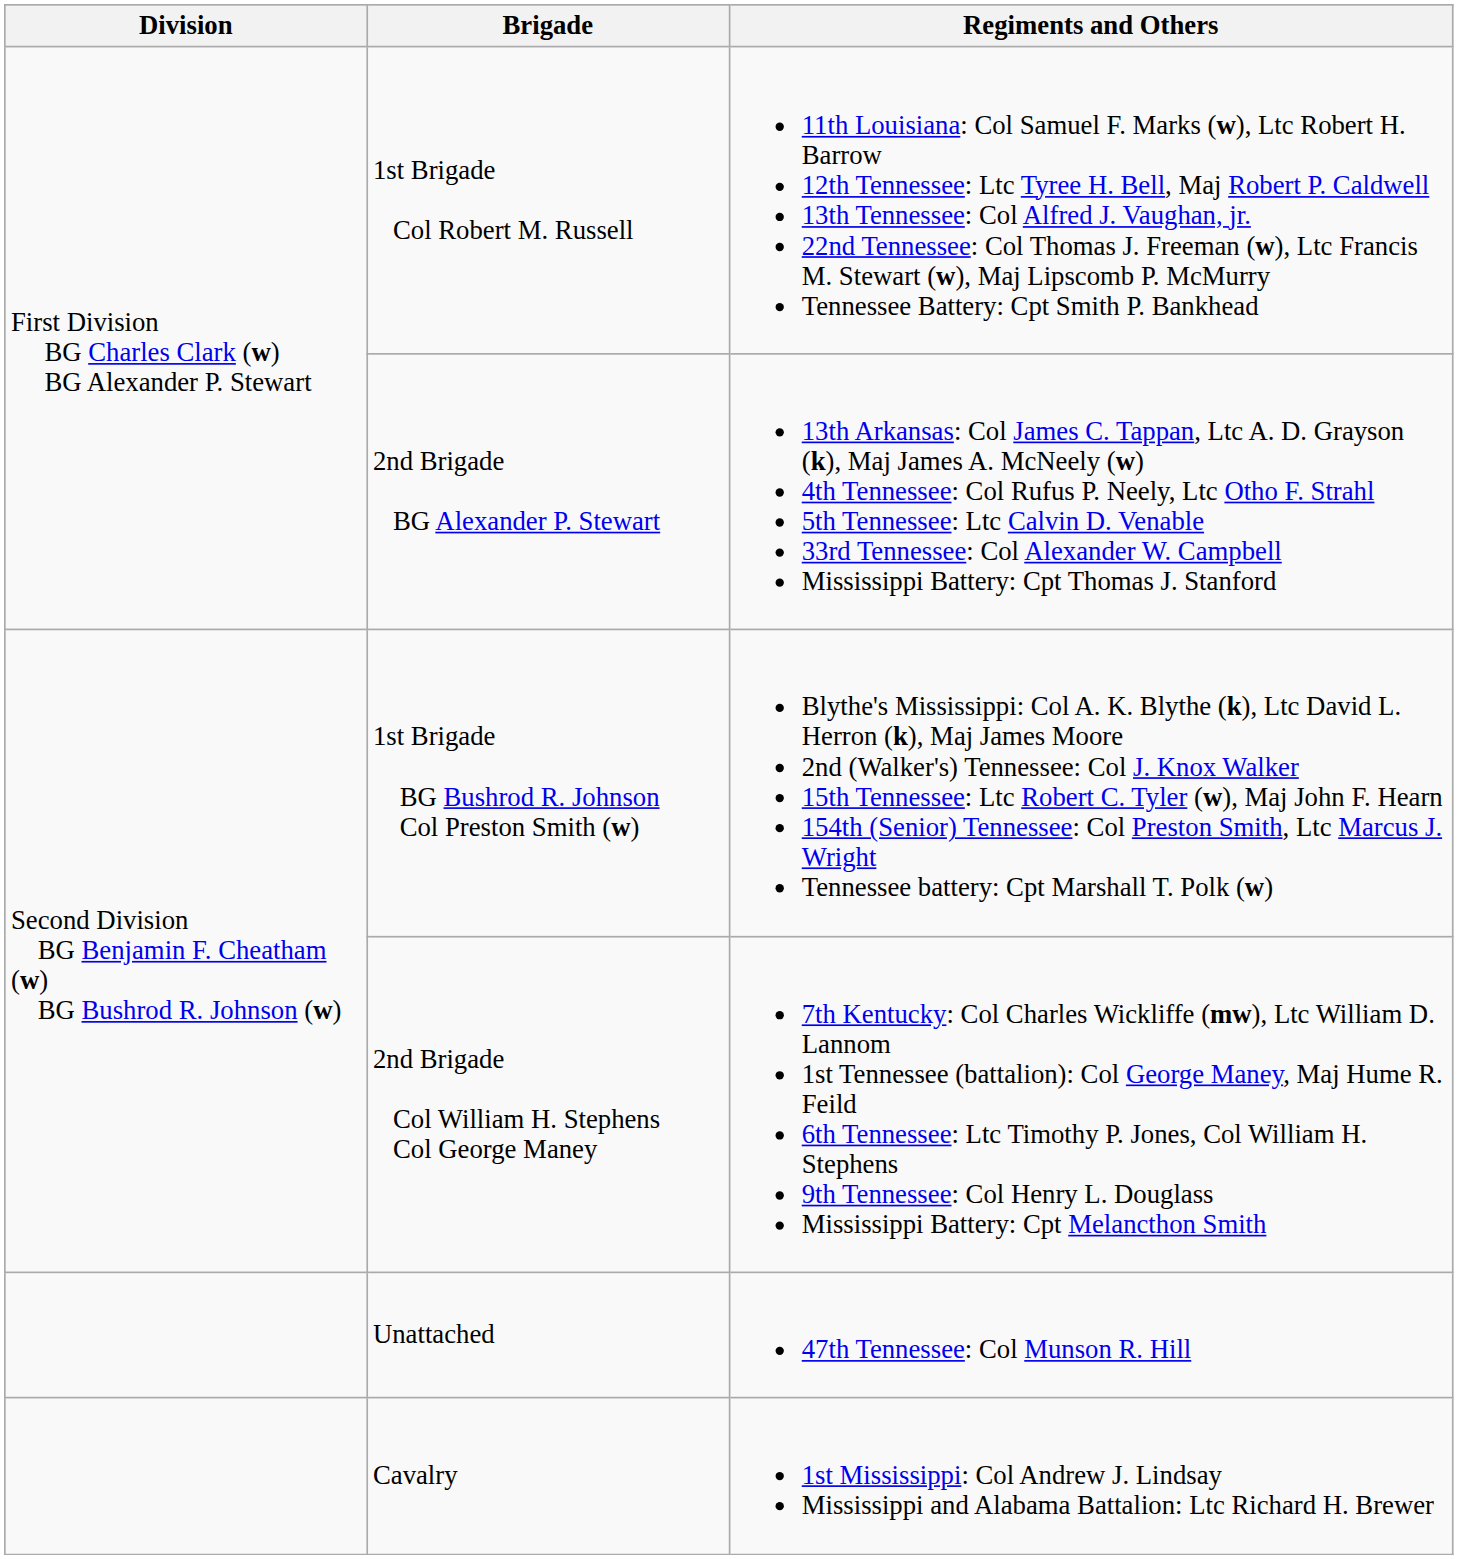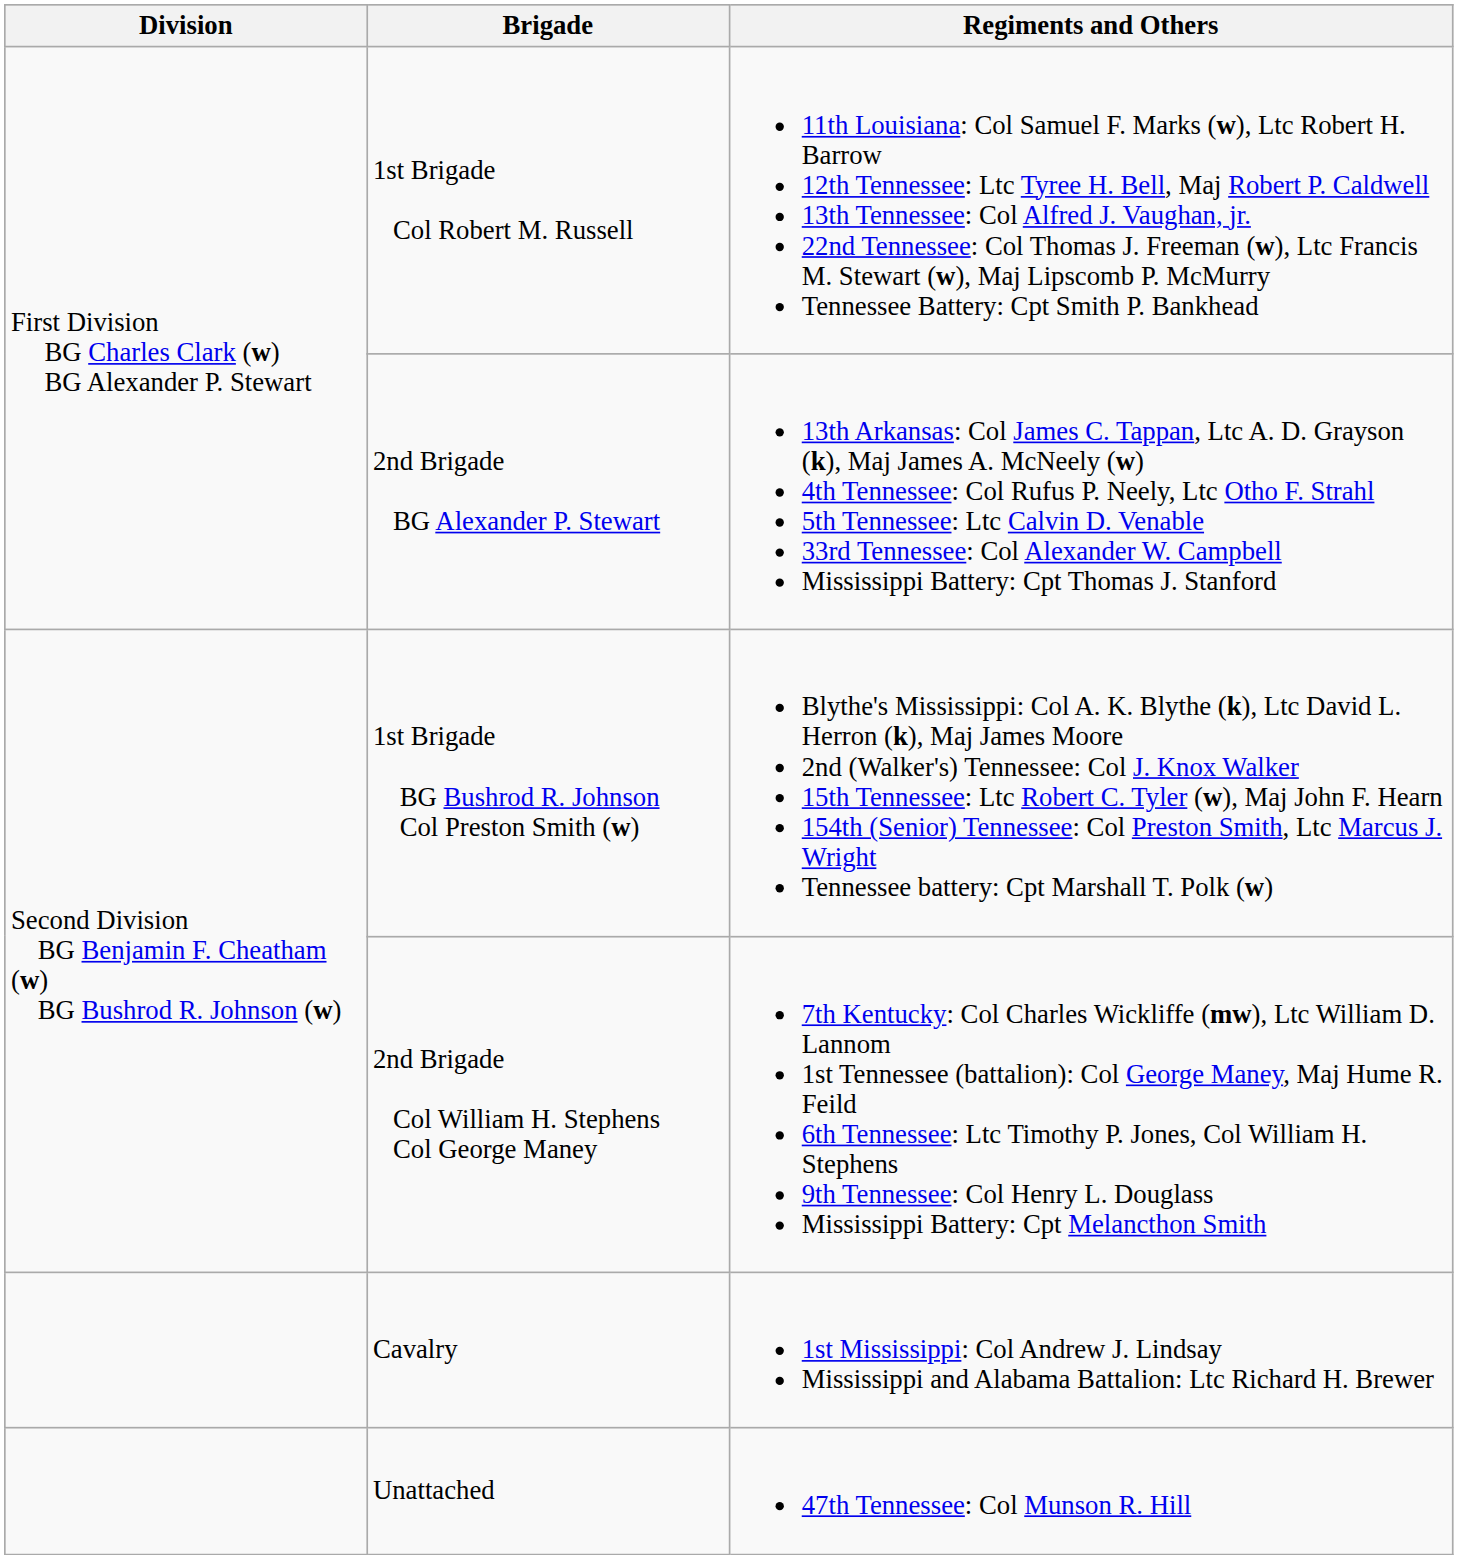rows swapped: (415, 1475) <-> (434, 1334)
